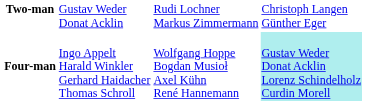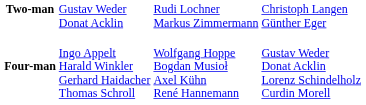(311, 73) paleturquoise background -> (311, 73) no background
